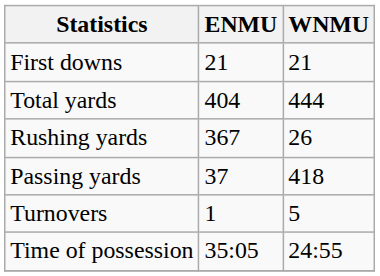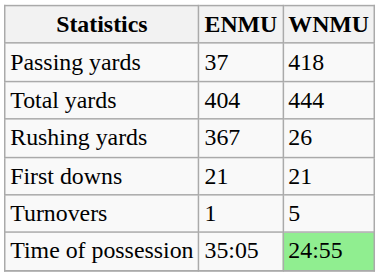rows swapped: (66, 62) <-> (75, 175)
(315, 251) no background -> (315, 251) lightgreen background
